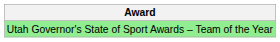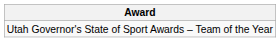(140, 29) lightgreen background -> (140, 29) no background
